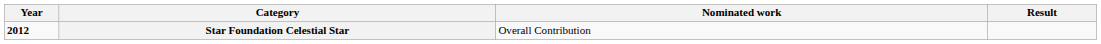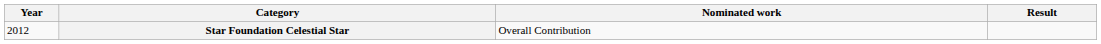(18, 30) bold -> (18, 30) normal
